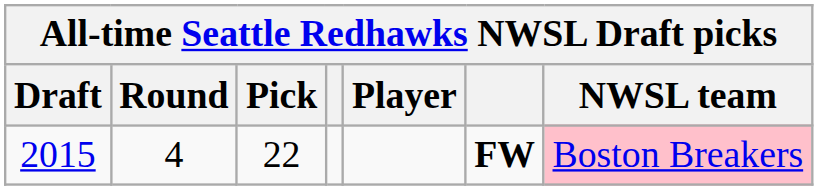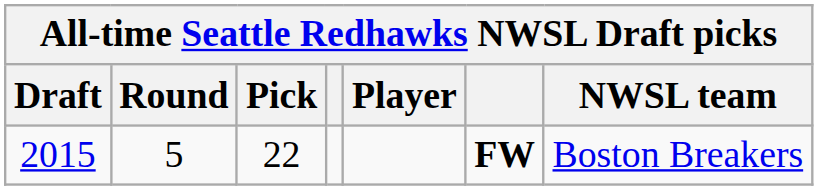(174, 154) 4 -> (174, 154) 5
(678, 154) pink background -> (678, 154) no background
